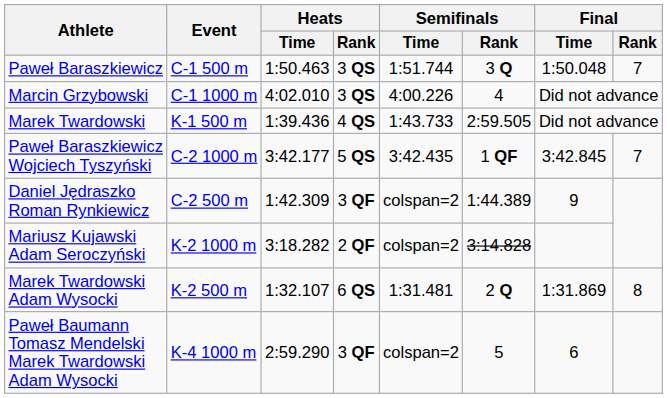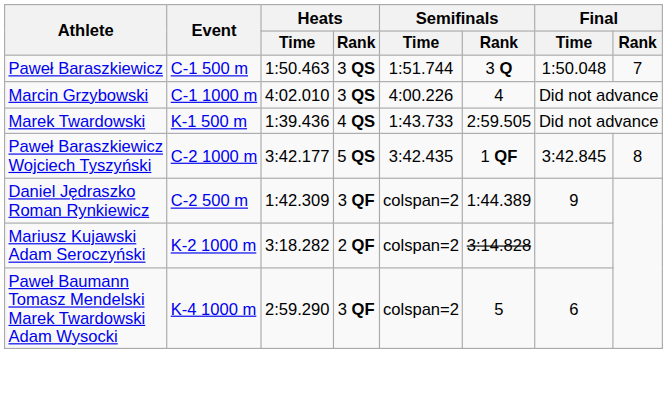(638, 157) 7 -> (638, 157) 8
- row: (77, 290)
